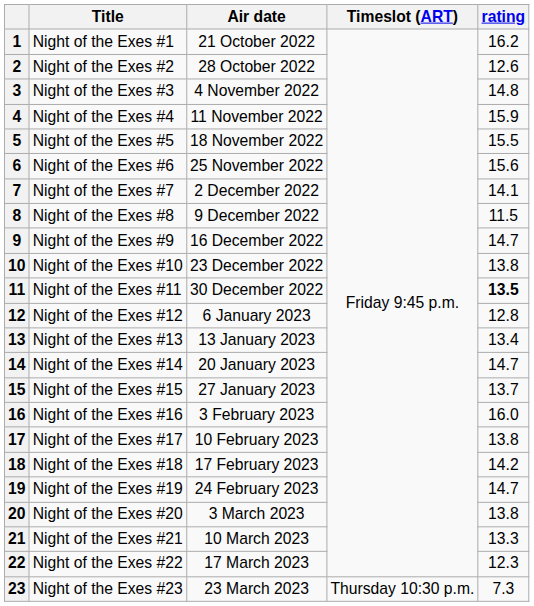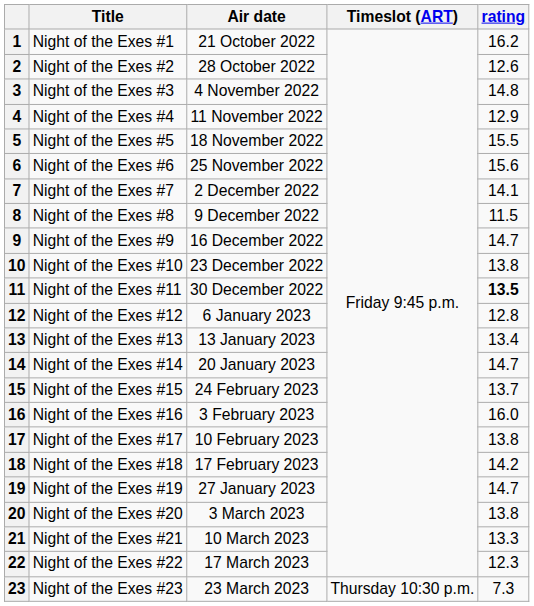(503, 116) 15.9 -> (503, 116) 12.9
(257, 389) 27 January 2023 -> (257, 389) 24 February 2023
(257, 489) 24 February 2023 -> (257, 489) 27 January 2023
